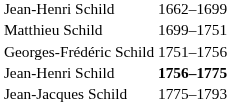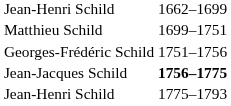(59, 72) Jean-Henri Schild -> (66, 72) Jean-Jacques Schild
(66, 94) Jean-Jacques Schild -> (59, 94) Jean-Henri Schild
